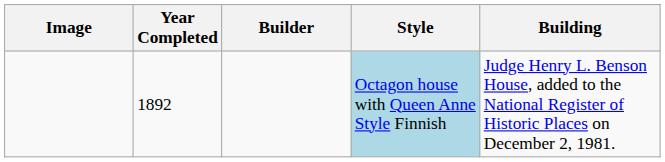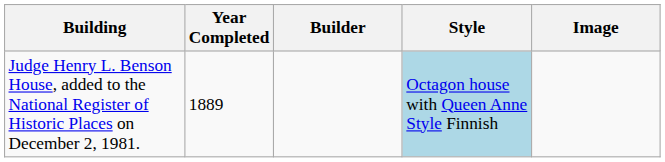columns swapped: (570, 27) <-> (69, 27)
(154, 103) 1892 -> (206, 103) 1889
